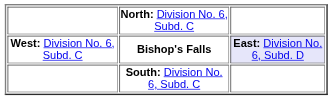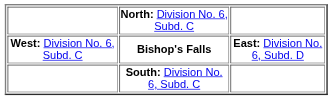(278, 49) lavender background -> (278, 49) no background
